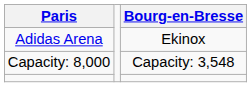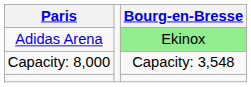(183, 39) no background -> (183, 39) lightgreen background
